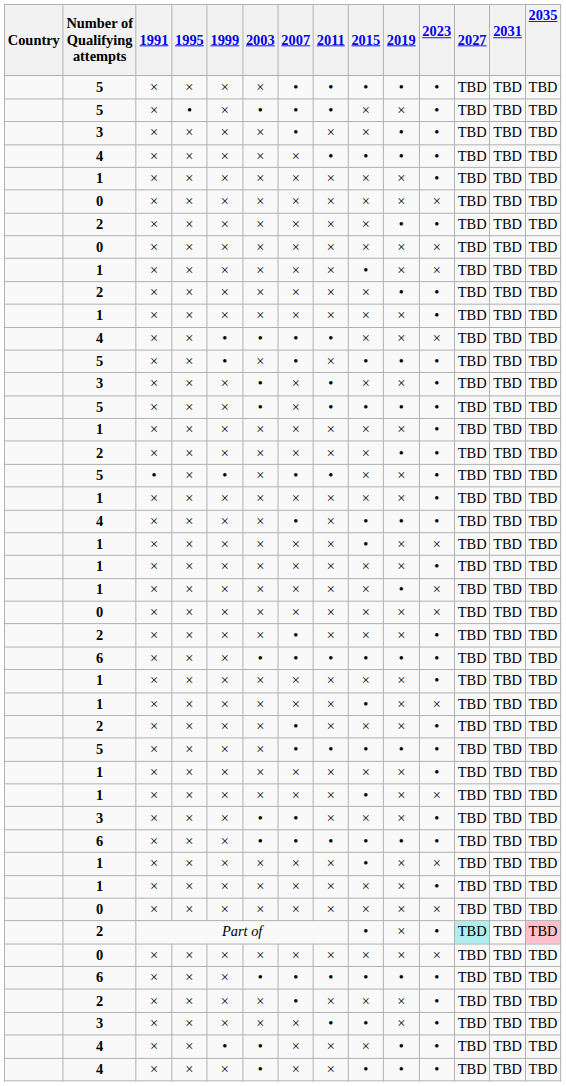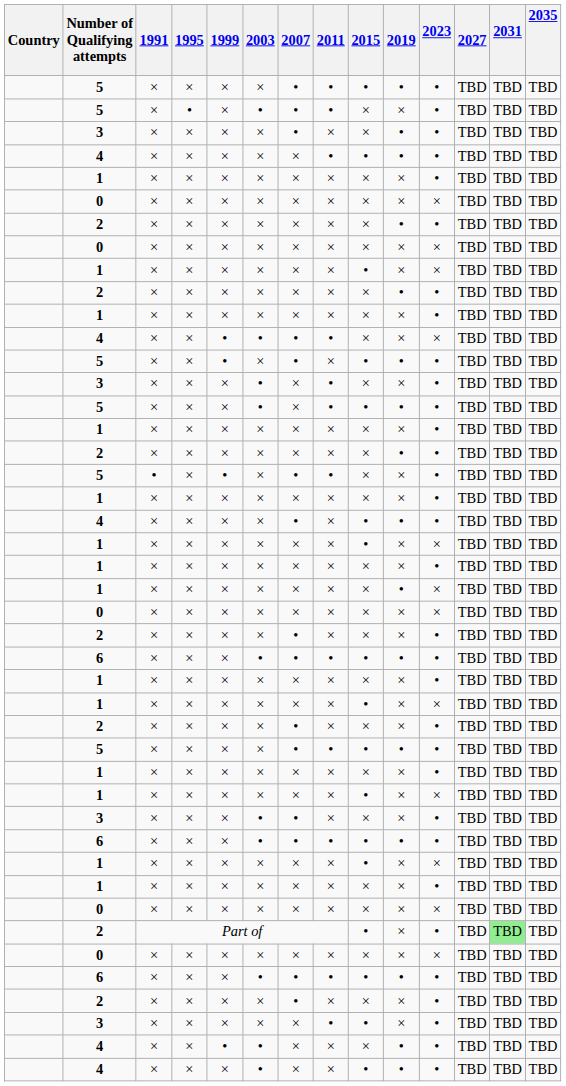(472, 932) paleturquoise background -> (472, 932) no background
(508, 932) no background -> (508, 932) lightgreen background
(543, 932) pink background -> (543, 932) no background
